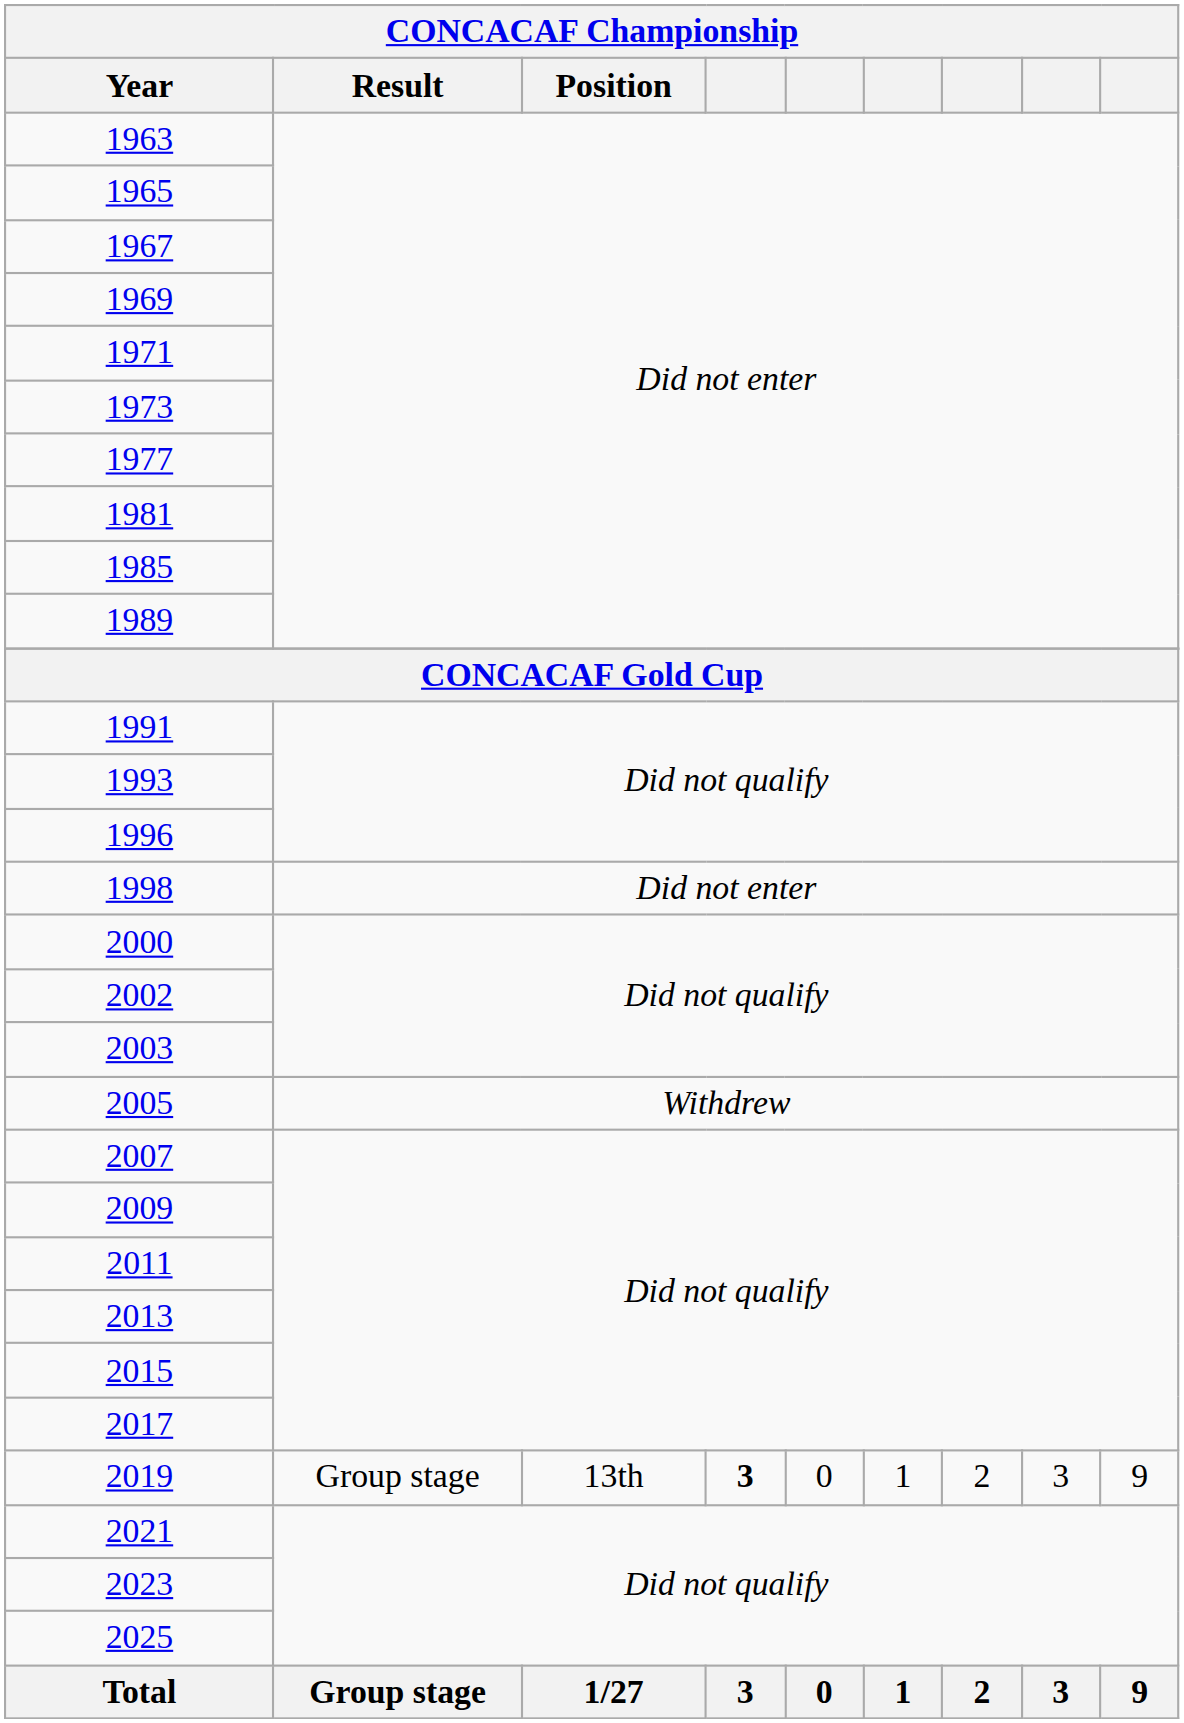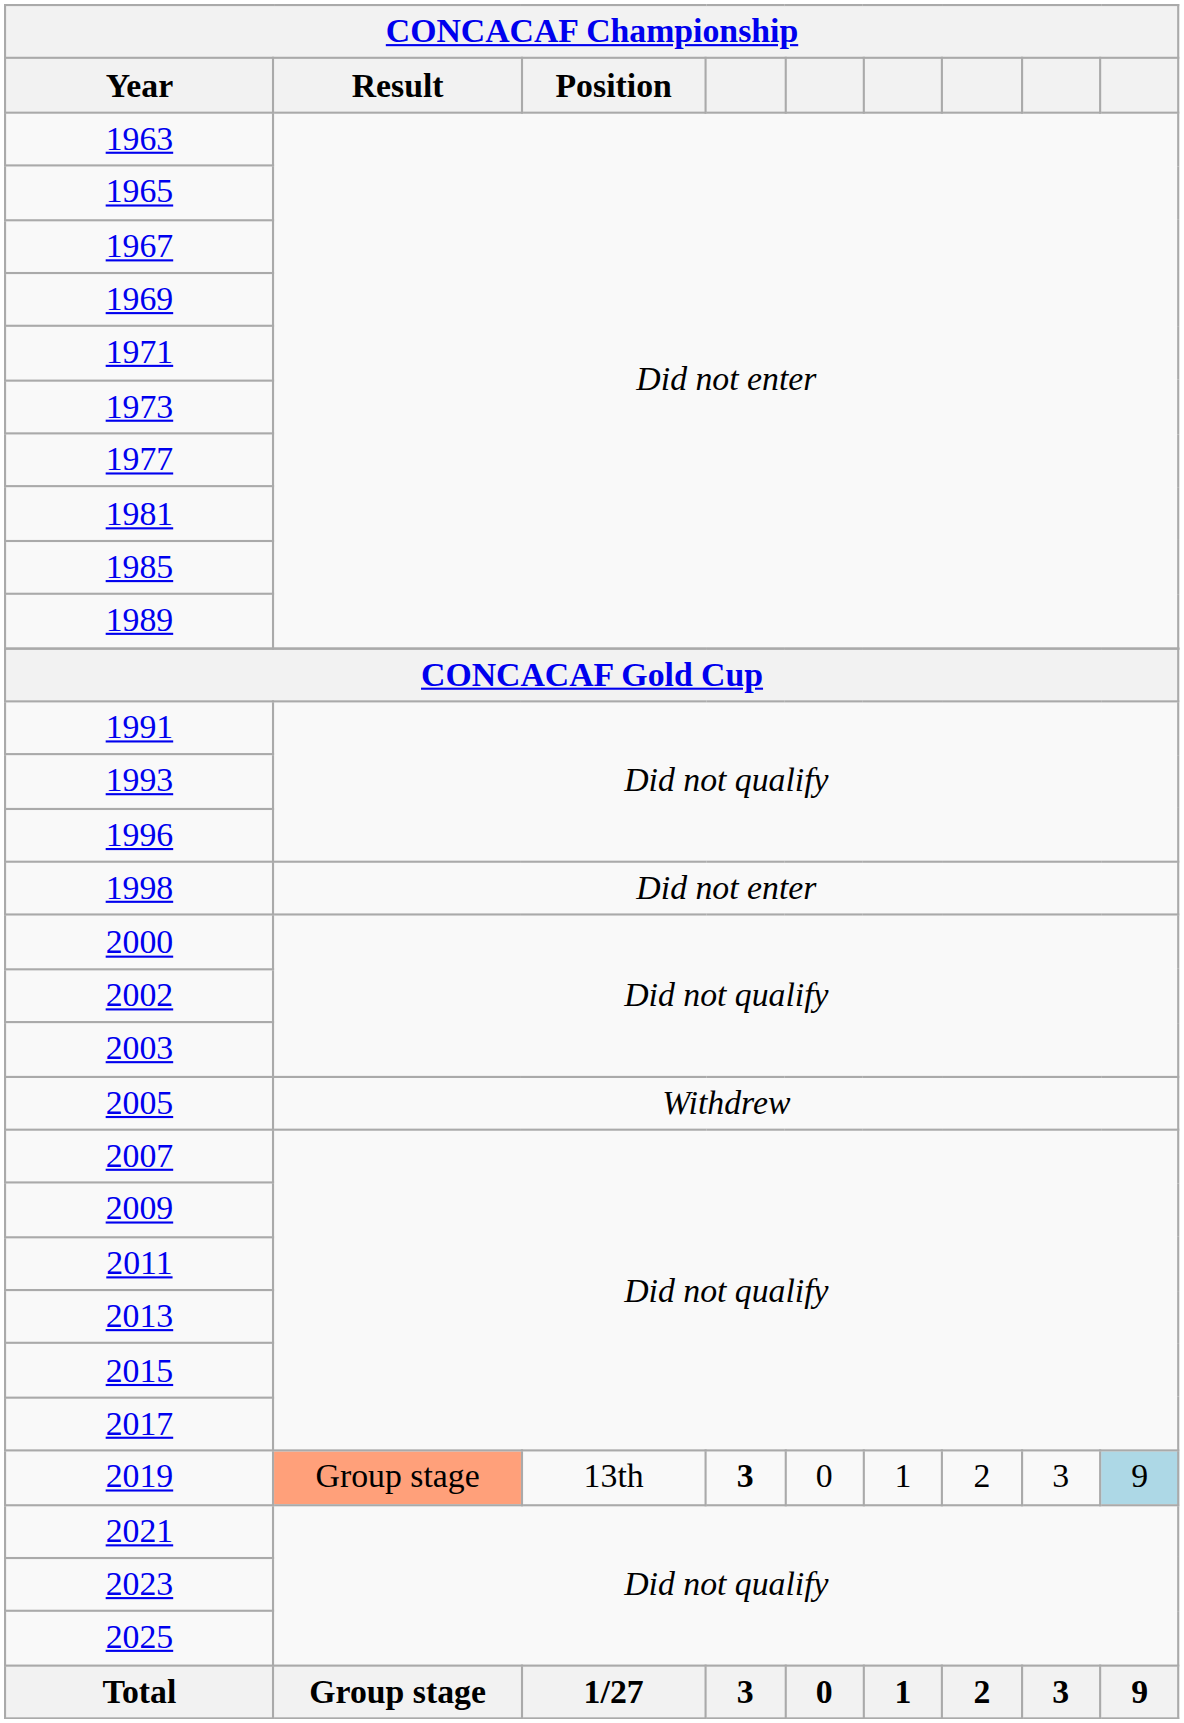(398, 1476) no background -> (398, 1476) lightsalmon background
(1140, 1476) no background -> (1140, 1476) lightblue background
